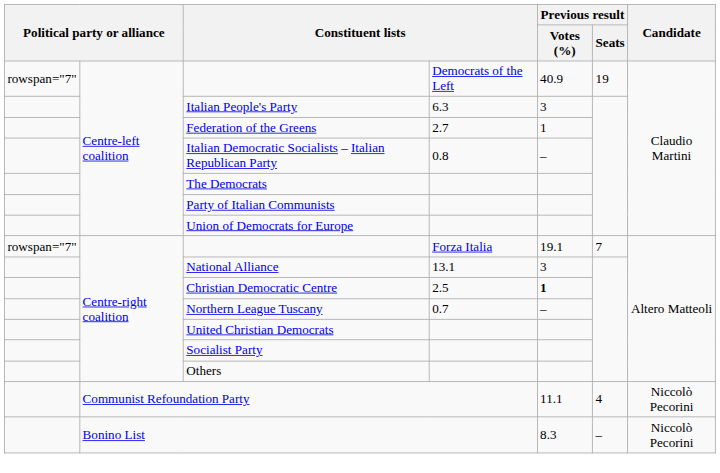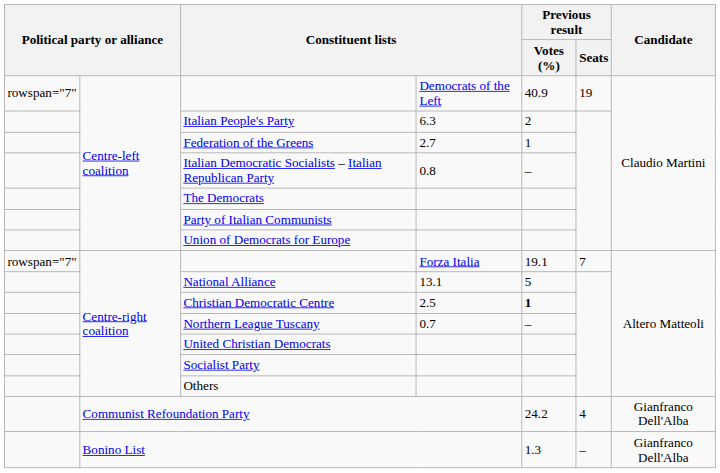(543, 106) 3 -> (528, 121) 2
(543, 267) 3 -> (528, 282) 5
(551, 399) 11.1 -> (536, 414) 24.2
(672, 399) Niccolò Pecorini -> (663, 414) Gianfranco Dell'Alba
(548, 435) 8.3 -> (533, 449) 1.3
(672, 435) Niccolò Pecorini -> (663, 449) Gianfranco Dell'Alba
